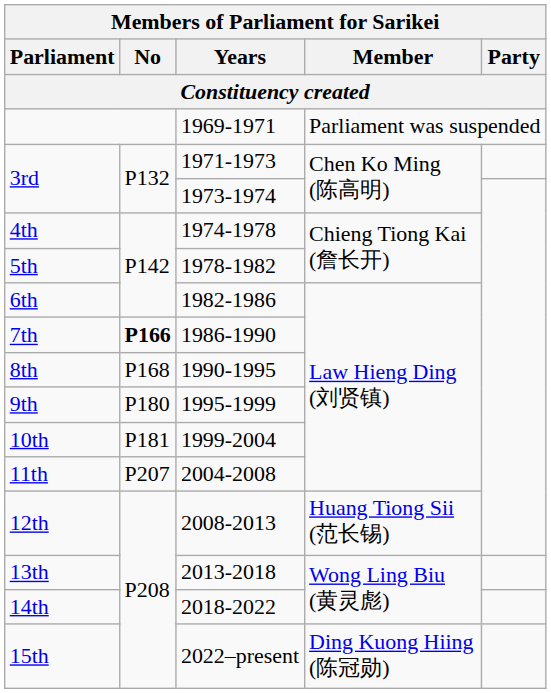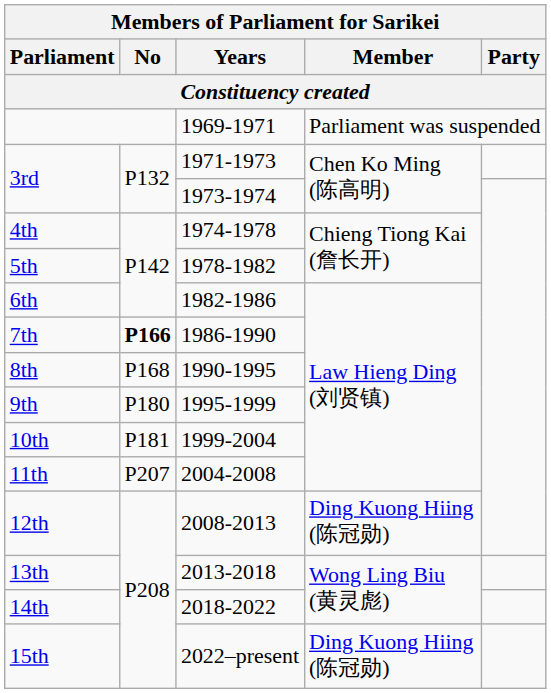(382, 521) Huang Tiong Sii (范长锡) -> (391, 521) Ding Kuong Hiing (陈冠勋)
